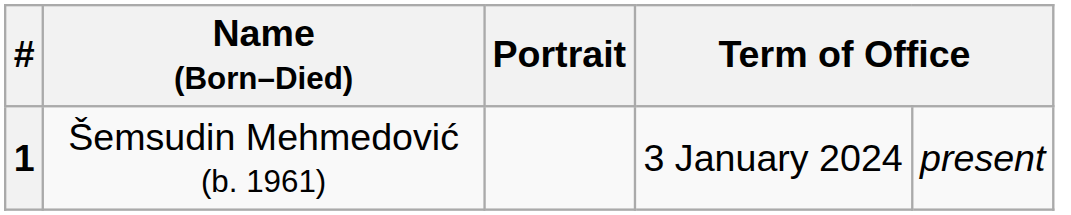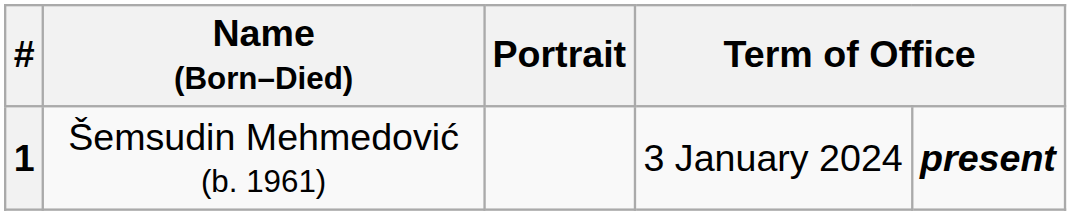(983, 157) normal -> (988, 157) bold
